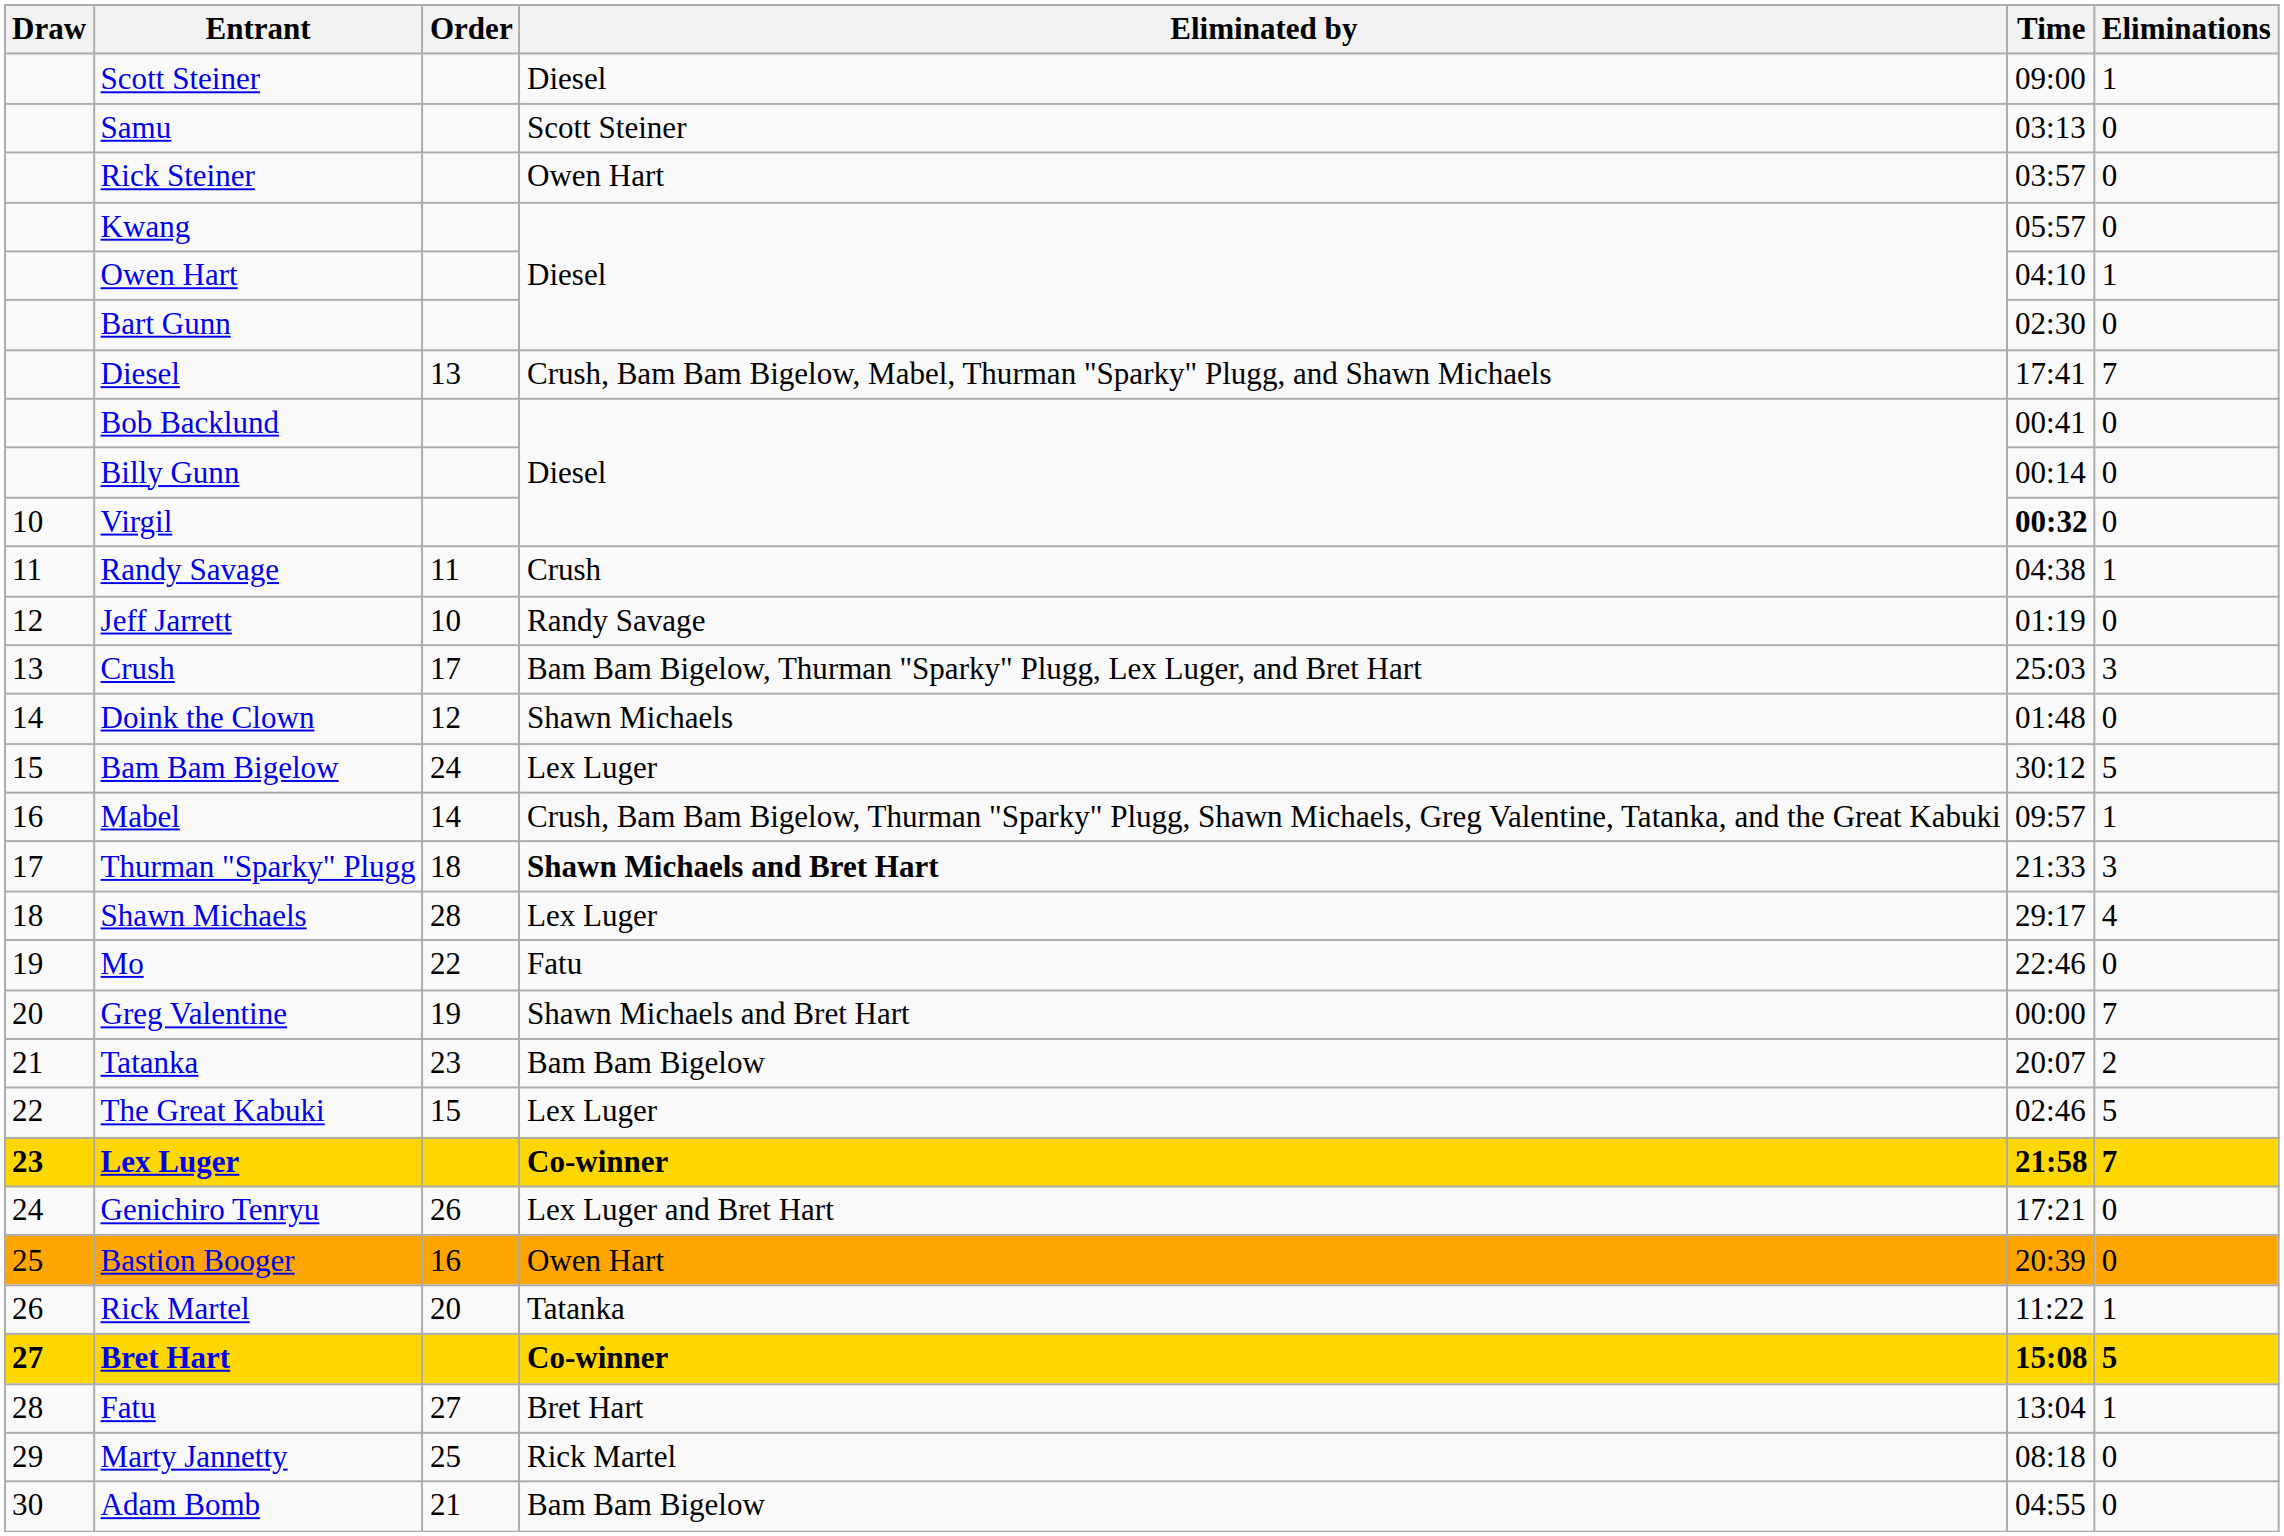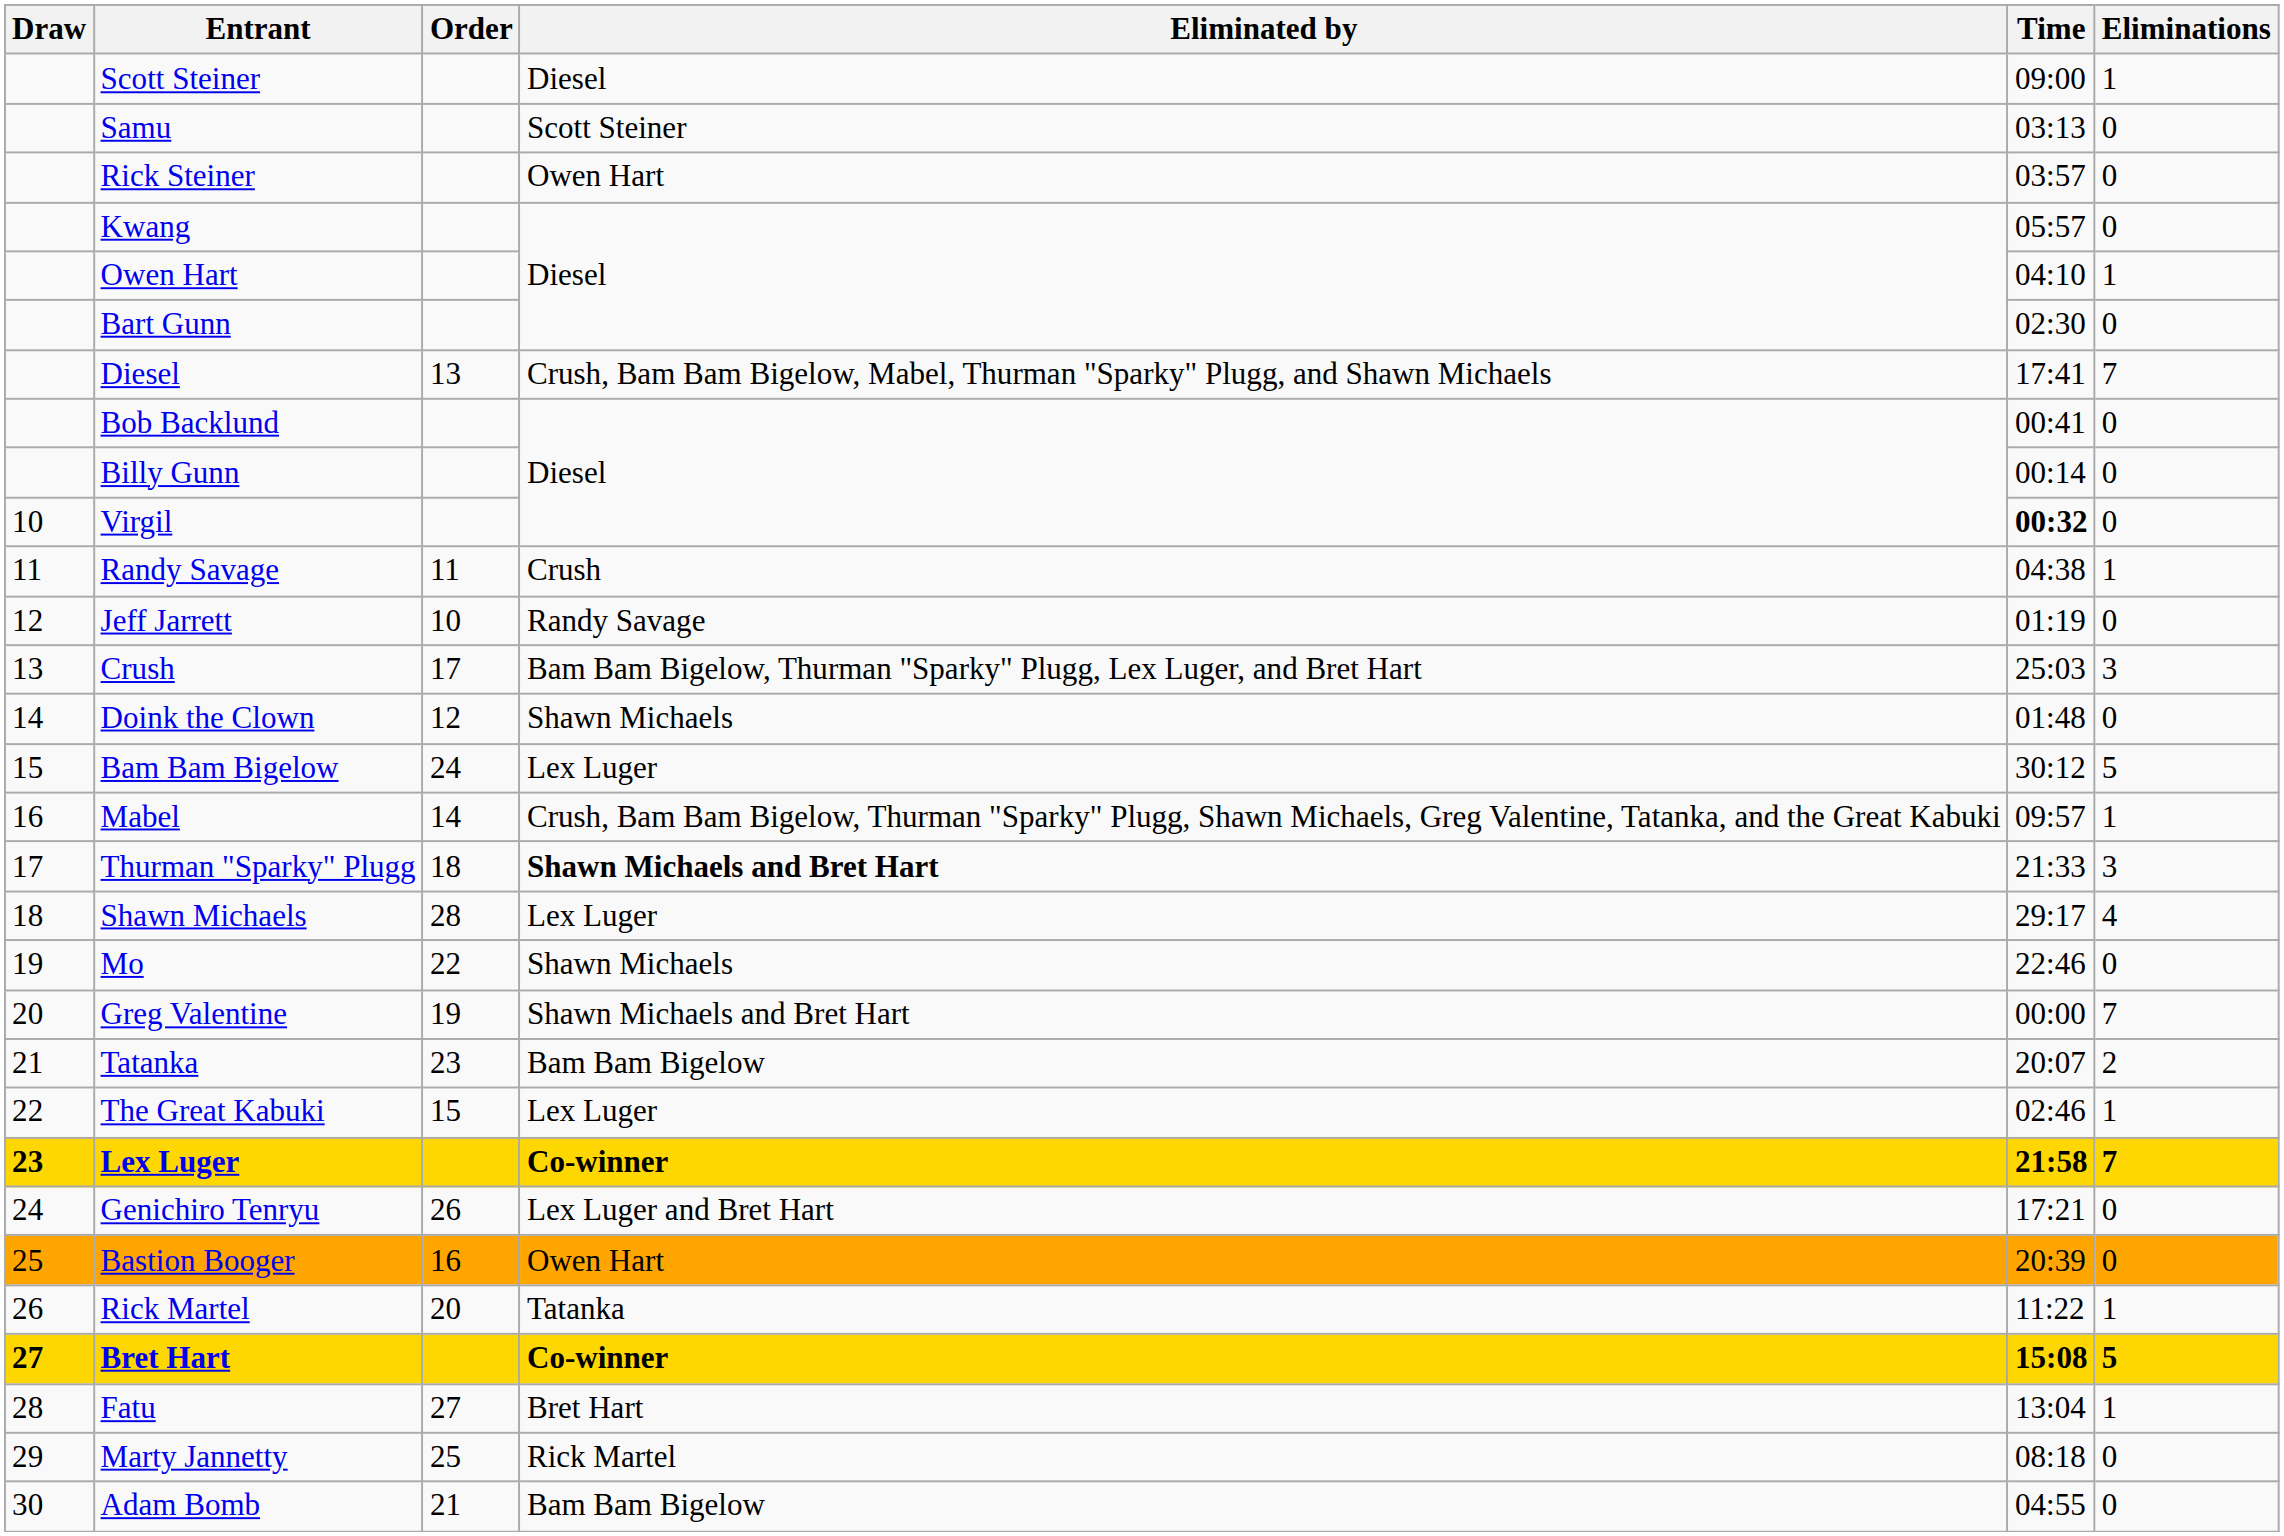(555, 964) Fatu -> (630, 964) Shawn Michaels
(2110, 1112) 5 -> (2110, 1112) 1
